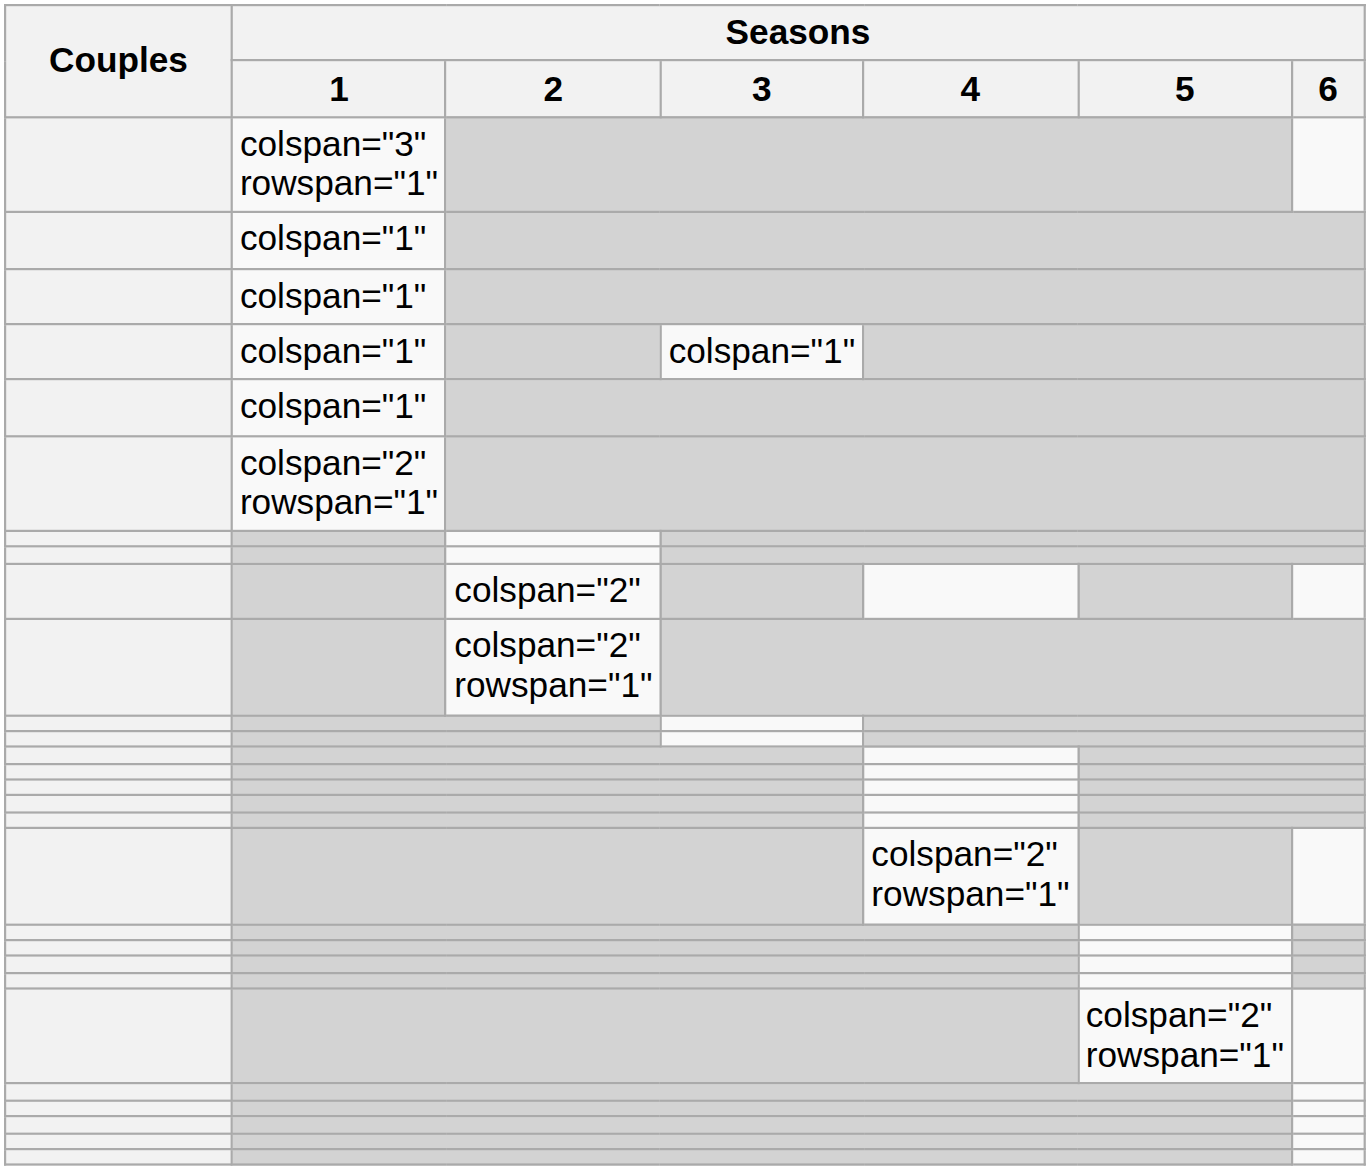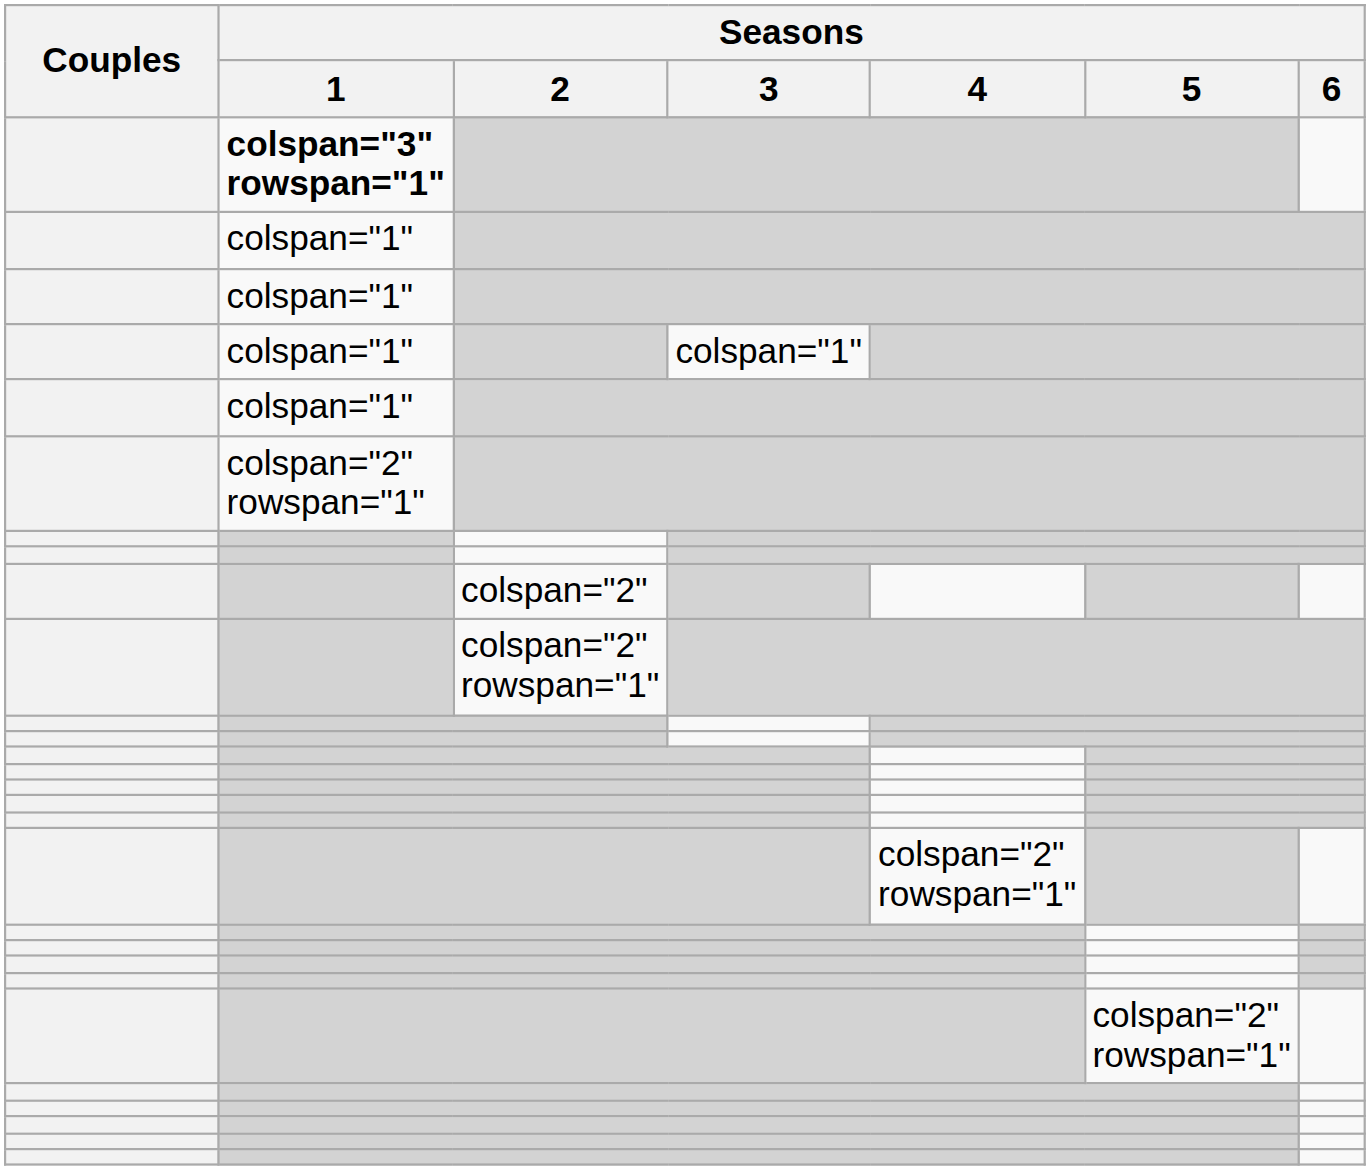(339, 163) normal -> (336, 163) bold
